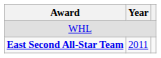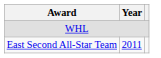(65, 45) bold -> (62, 45) normal
